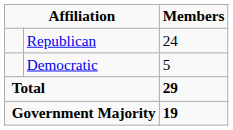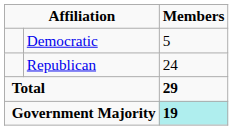rows swapped: (62, 64) <-> (61, 40)
(170, 112) no background -> (170, 112) paleturquoise background
